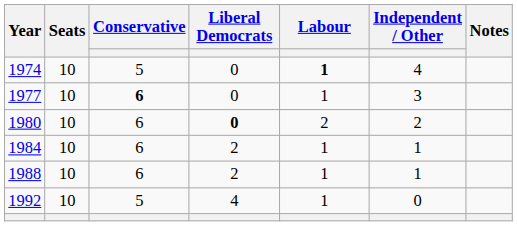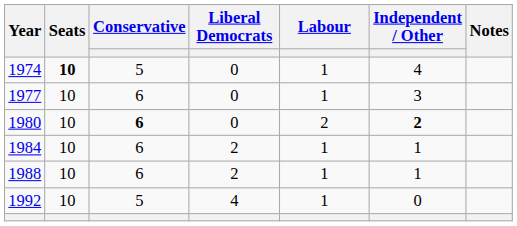(67, 69) normal -> (67, 69) bold
(324, 69) bold -> (324, 69) normal
(139, 95) bold -> (139, 95) normal
(139, 122) normal -> (139, 122) bold
(234, 122) bold -> (234, 122) normal
(418, 122) normal -> (418, 122) bold
